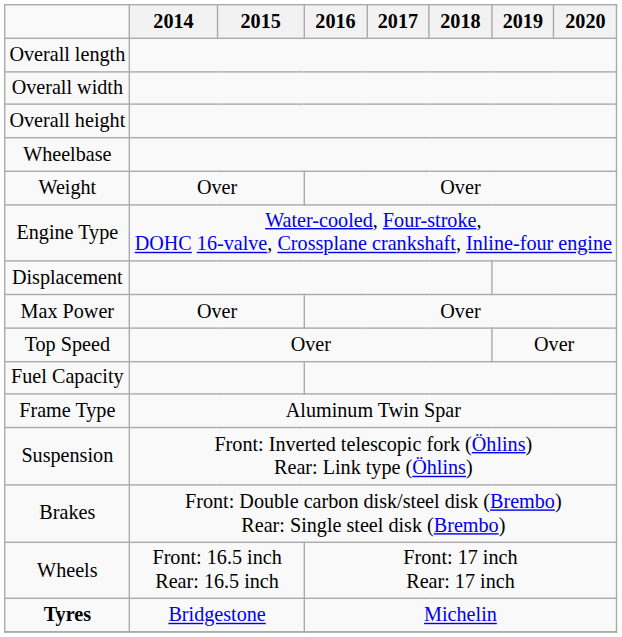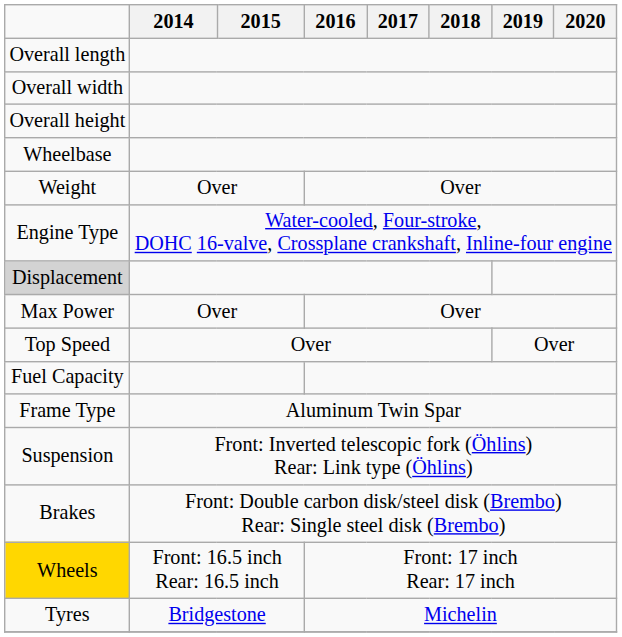(67, 278) no background -> (67, 278) lightgrey background
(67, 570) no background -> (67, 570) gold background
(67, 615) bold -> (67, 615) normal
